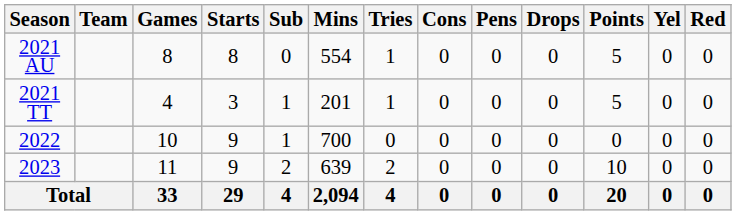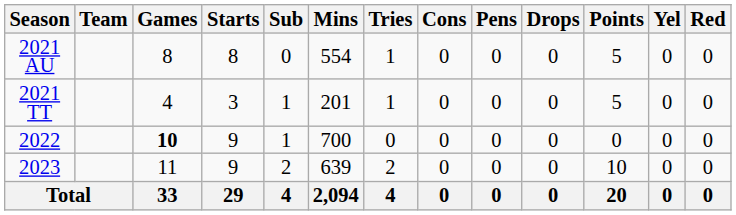(167, 139) normal -> (167, 139) bold
